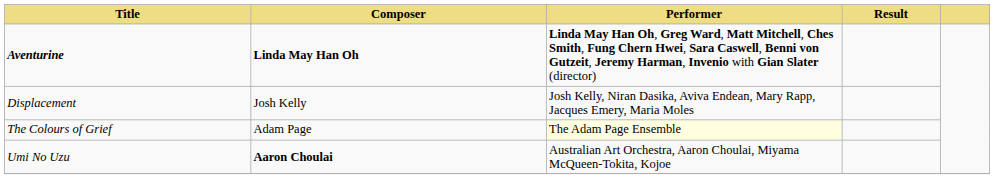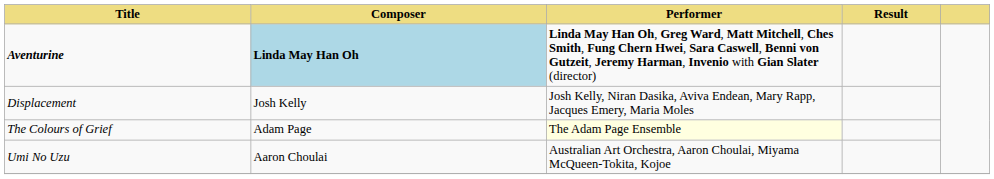(306, 55) no background -> (306, 55) lightblue background
(293, 156) bold -> (290, 156) normal
